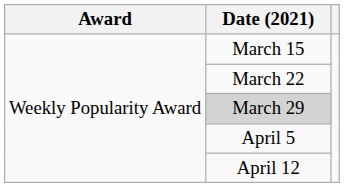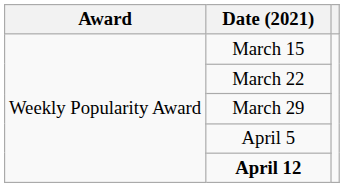(268, 108) lightgrey background -> (268, 108) no background
(268, 167) normal -> (268, 167) bold
